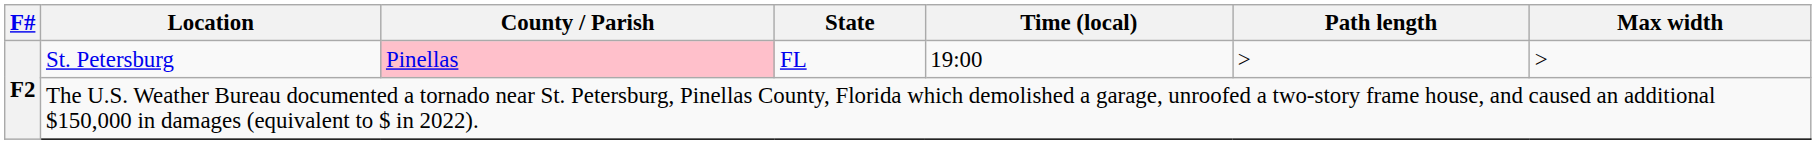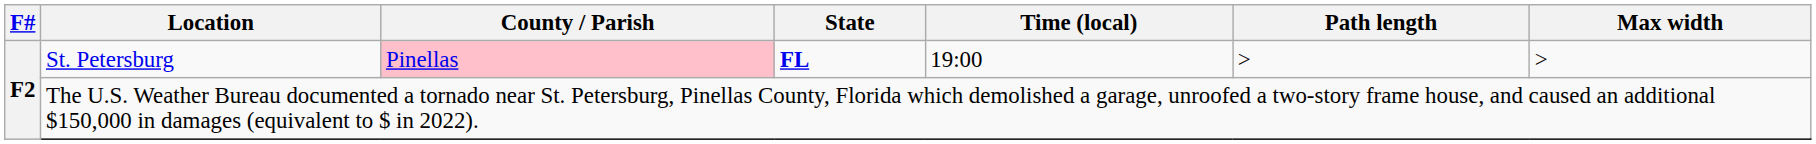(793, 58) normal -> (795, 58) bold
